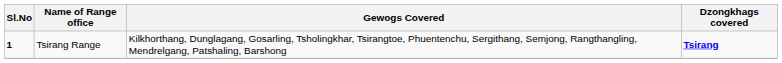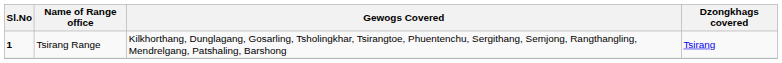(701, 44) bold -> (699, 44) normal
